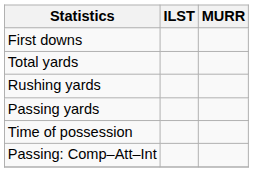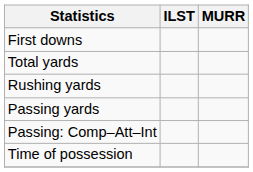rows swapped: (82, 155) <-> (70, 132)
